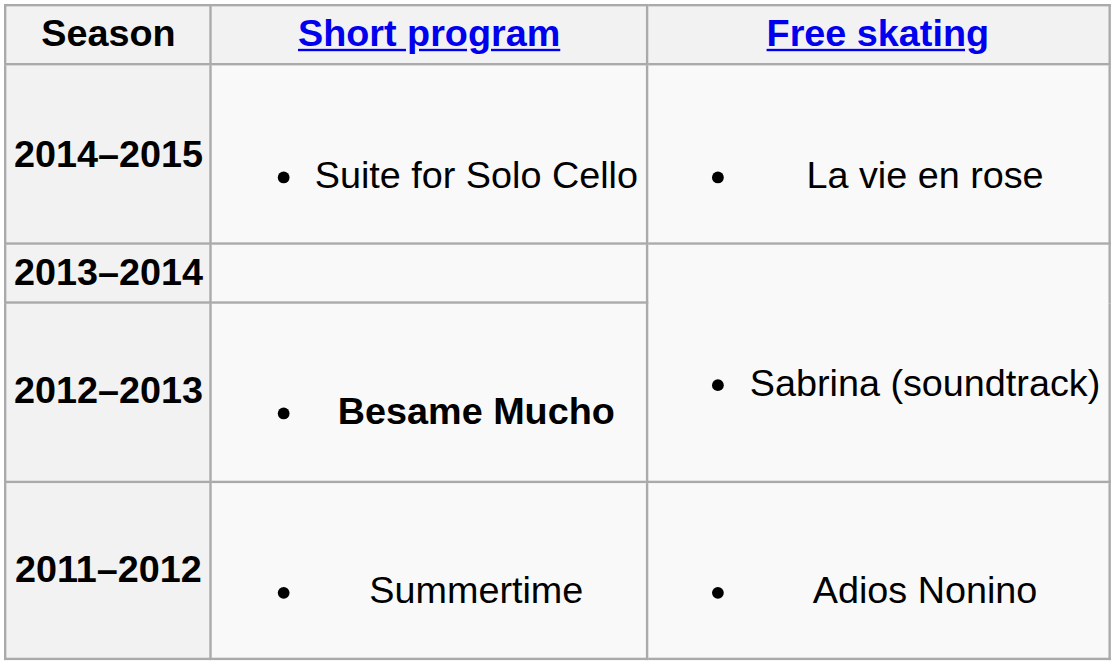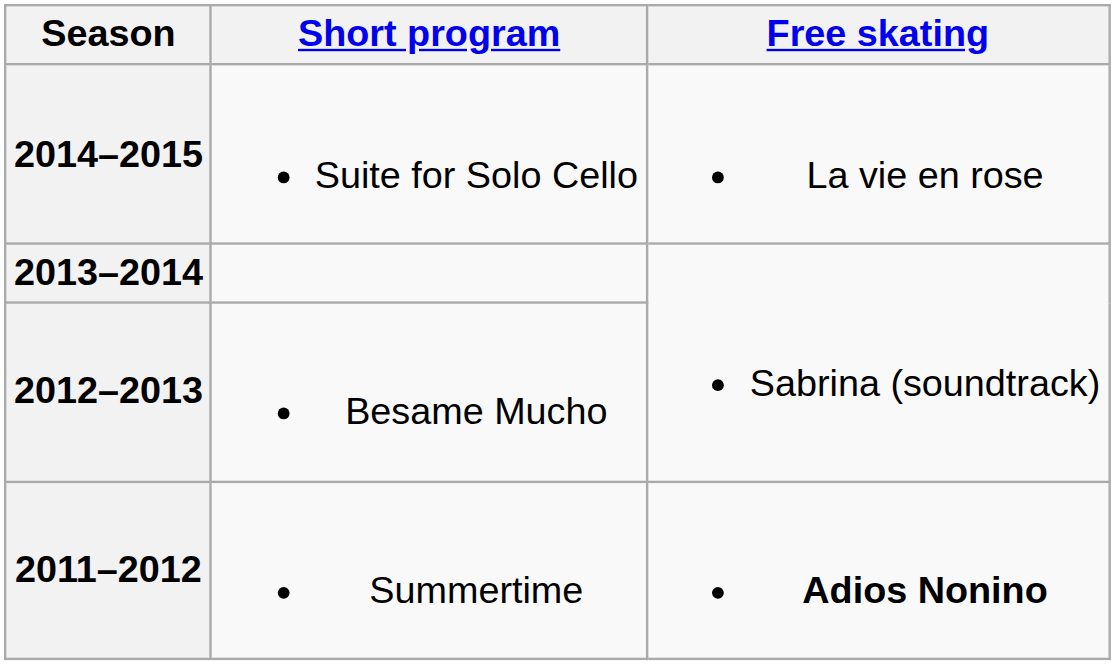(429, 413) bold -> (429, 413) normal
(878, 591) normal -> (878, 591) bold
